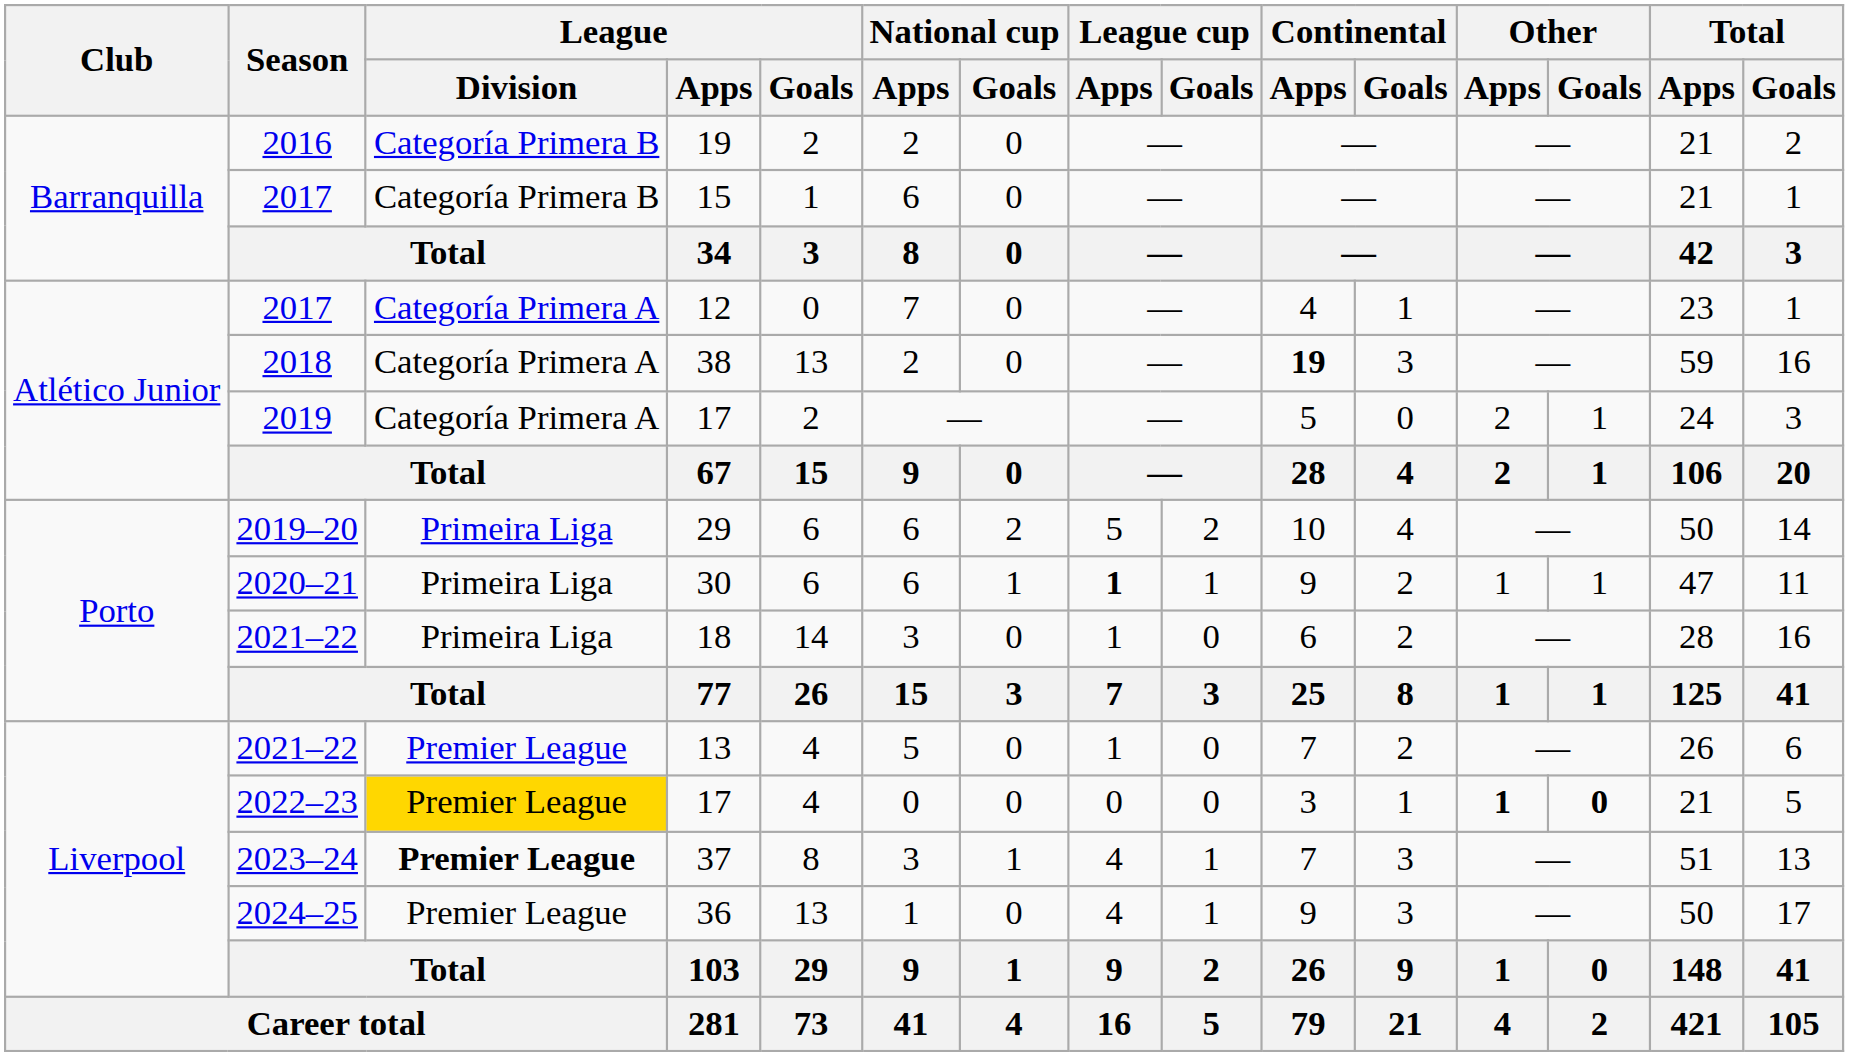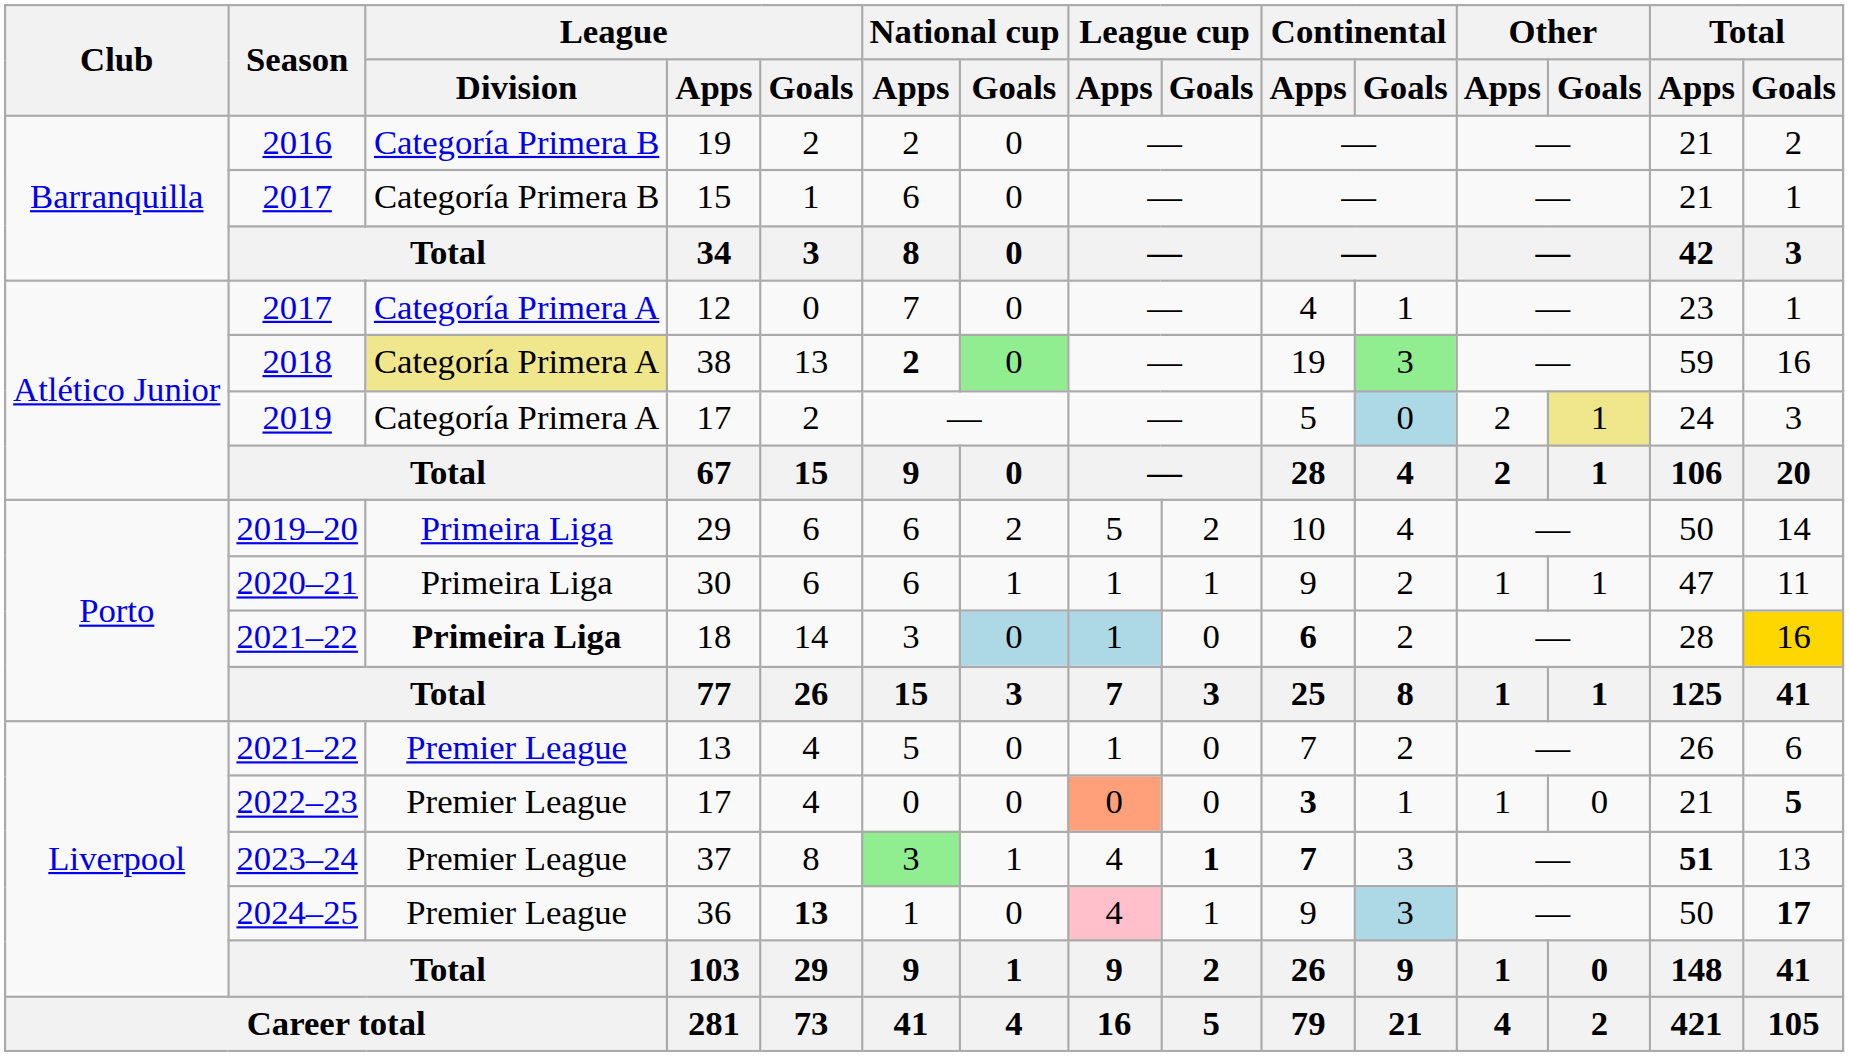(517, 362) no background -> (517, 362) khaki background
(911, 362) normal -> (911, 362) bold
(1014, 362) no background -> (1014, 362) lightgreen background
(1308, 362) bold -> (1308, 362) normal
(1405, 362) no background -> (1405, 362) lightgreen background
(1405, 417) no background -> (1405, 417) lightblue background
(1599, 417) no background -> (1599, 417) khaki background
(1114, 582) bold -> (1114, 582) normal
(517, 637) normal -> (517, 637) bold
(1014, 637) no background -> (1014, 637) lightblue background
(1114, 637) no background -> (1114, 637) lightblue background
(1308, 637) normal -> (1308, 637) bold
(1794, 637) no background -> (1794, 637) gold background
(517, 802) gold background -> (517, 802) no background
(1114, 802) no background -> (1114, 802) lightsalmon background
(1308, 802) normal -> (1308, 802) bold
(1502, 802) bold -> (1502, 802) normal
(1599, 802) bold -> (1599, 802) normal
(1794, 802) normal -> (1794, 802) bold
(517, 857) bold -> (517, 857) normal
(911, 857) no background -> (911, 857) lightgreen background
(1211, 857) normal -> (1211, 857) bold
(1308, 857) normal -> (1308, 857) bold
(1696, 857) normal -> (1696, 857) bold
(811, 913) normal -> (811, 913) bold
(1114, 913) no background -> (1114, 913) pink background
(1405, 913) no background -> (1405, 913) lightblue background
(1794, 913) normal -> (1794, 913) bold
